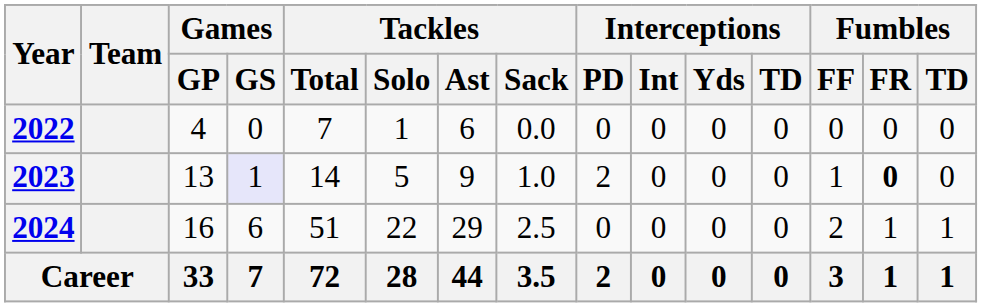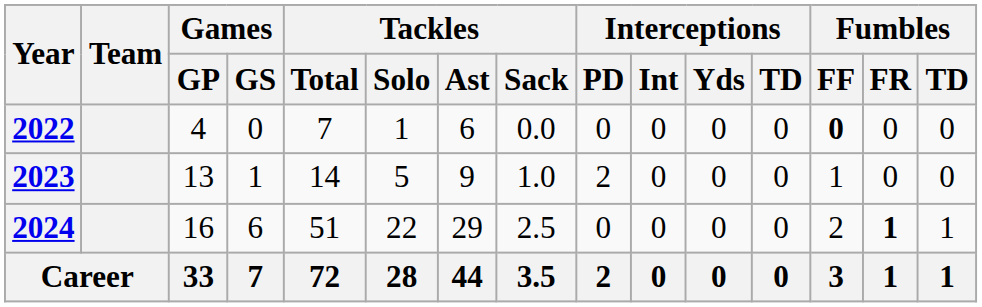(836, 128) normal -> (836, 128) bold
(255, 177) lavender background -> (255, 177) no background
(890, 177) bold -> (890, 177) normal
(890, 227) normal -> (890, 227) bold
